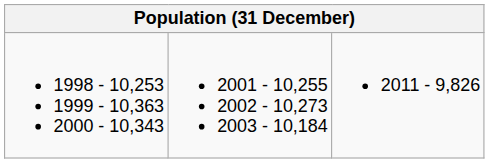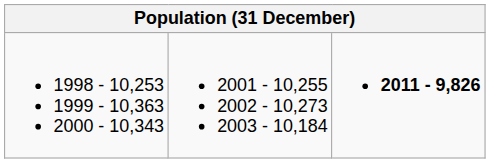(408, 85) normal -> (408, 85) bold
